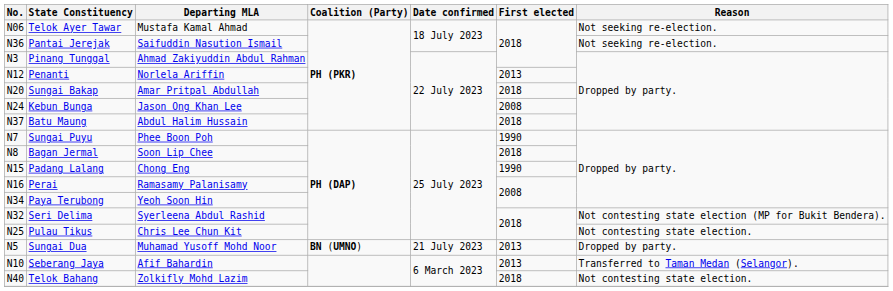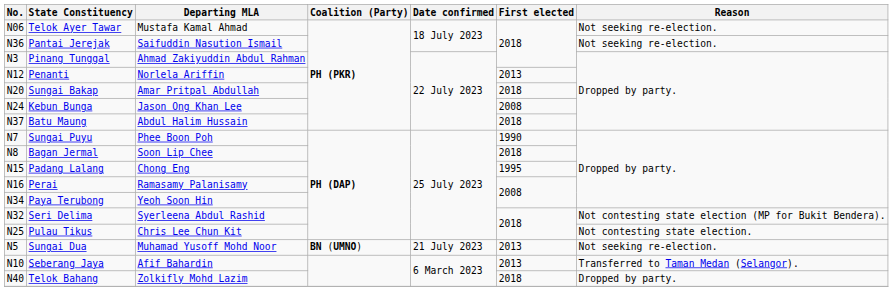(510, 169) 1990 -> (510, 169) 1995
(628, 247) Dropped by party. -> (648, 247) Not seeking re-election.
(665, 279) Not contesting state election. -> (628, 279) Dropped by party.
